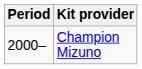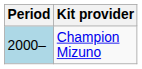(27, 44) no background -> (27, 44) lightblue background
